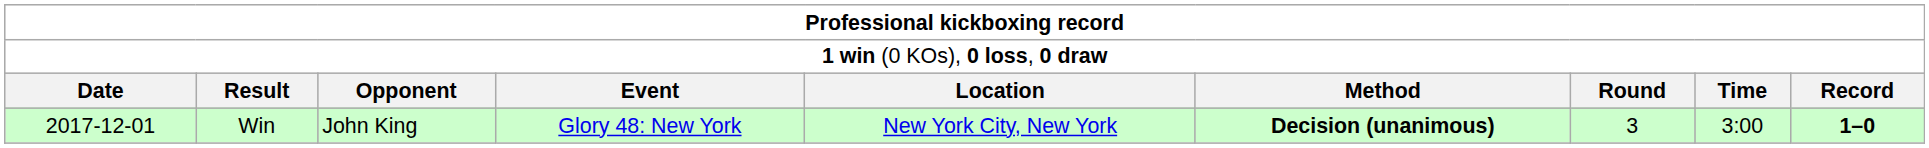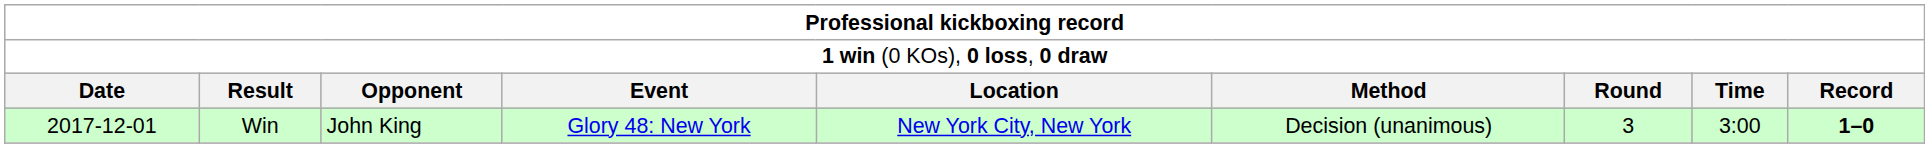(1383, 125) bold -> (1389, 125) normal
